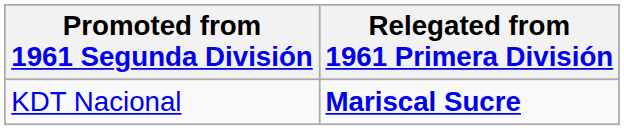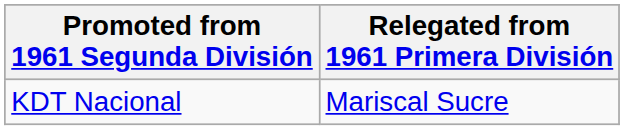(423, 101) bold -> (417, 101) normal
